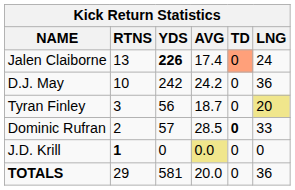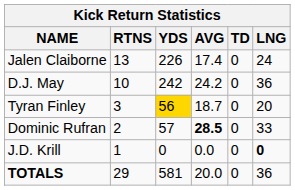(170, 60) bold -> (170, 60) normal
(235, 60) lightsalmon background -> (235, 60) no background
(167, 106) no background -> (167, 106) gold background
(264, 106) khaki background -> (264, 106) no background
(208, 128) normal -> (208, 128) bold
(235, 128) bold -> (235, 128) normal
(117, 151) bold -> (117, 151) normal
(204, 151) khaki background -> (204, 151) no background
(260, 151) normal -> (260, 151) bold
